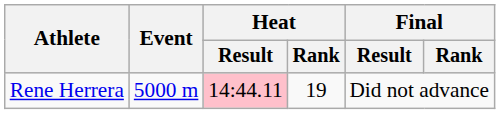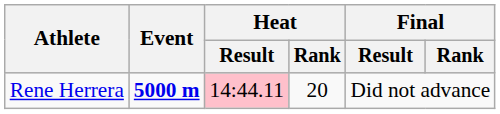(166, 90) normal -> (167, 90) bold
(316, 90) 19 -> (317, 90) 20
